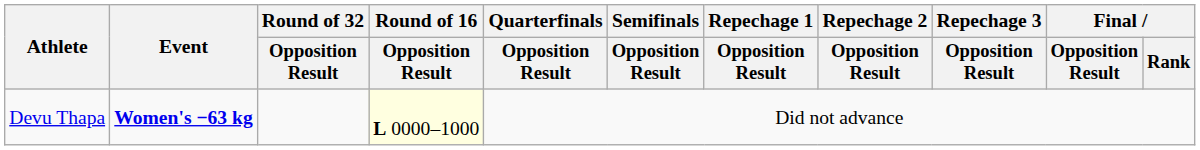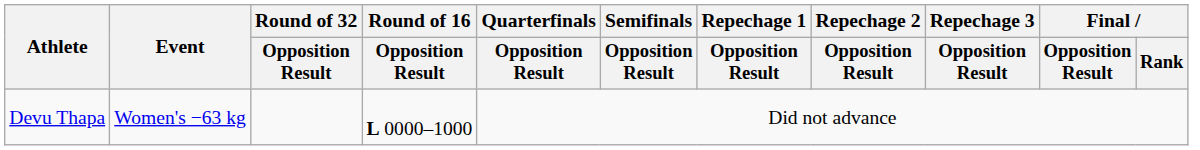(183, 117) bold -> (180, 117) normal
(426, 128) lightyellow background -> (419, 128) no background
